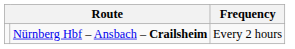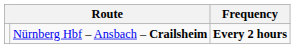(248, 33) normal -> (250, 33) bold
